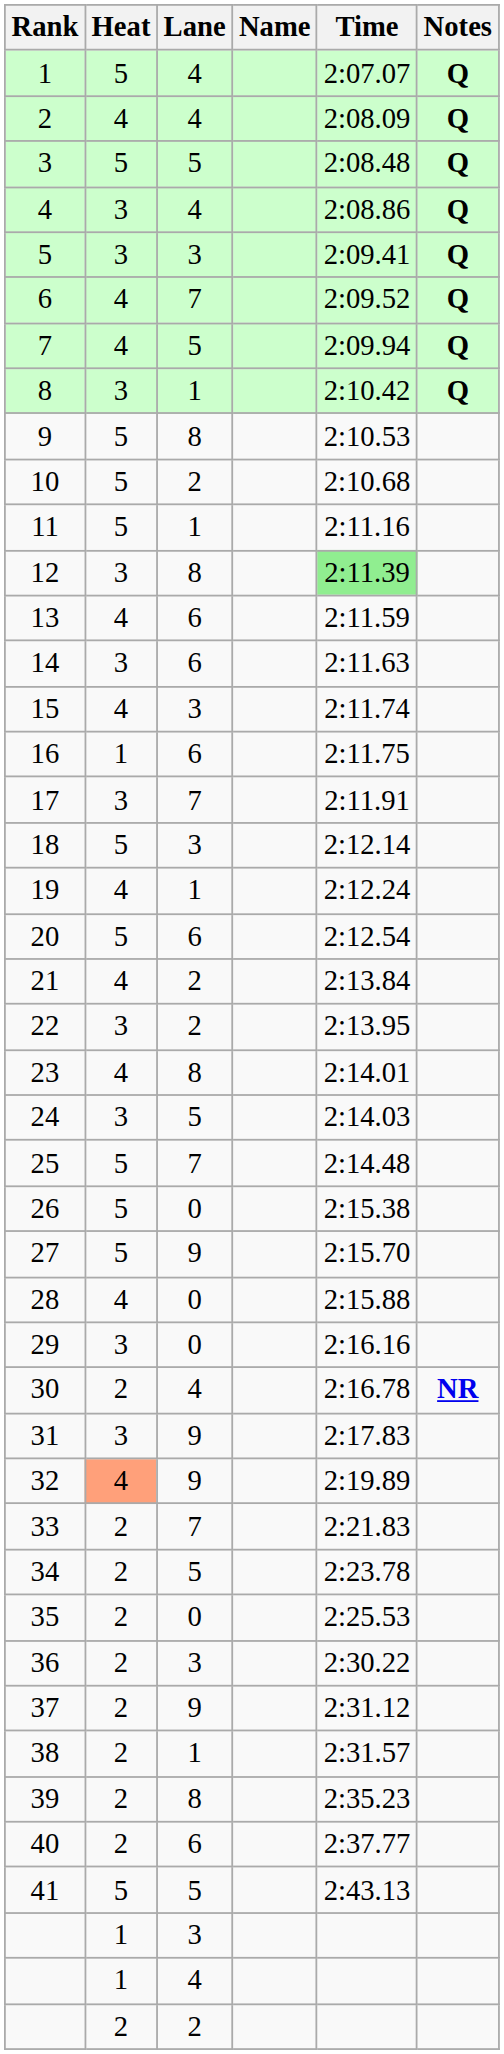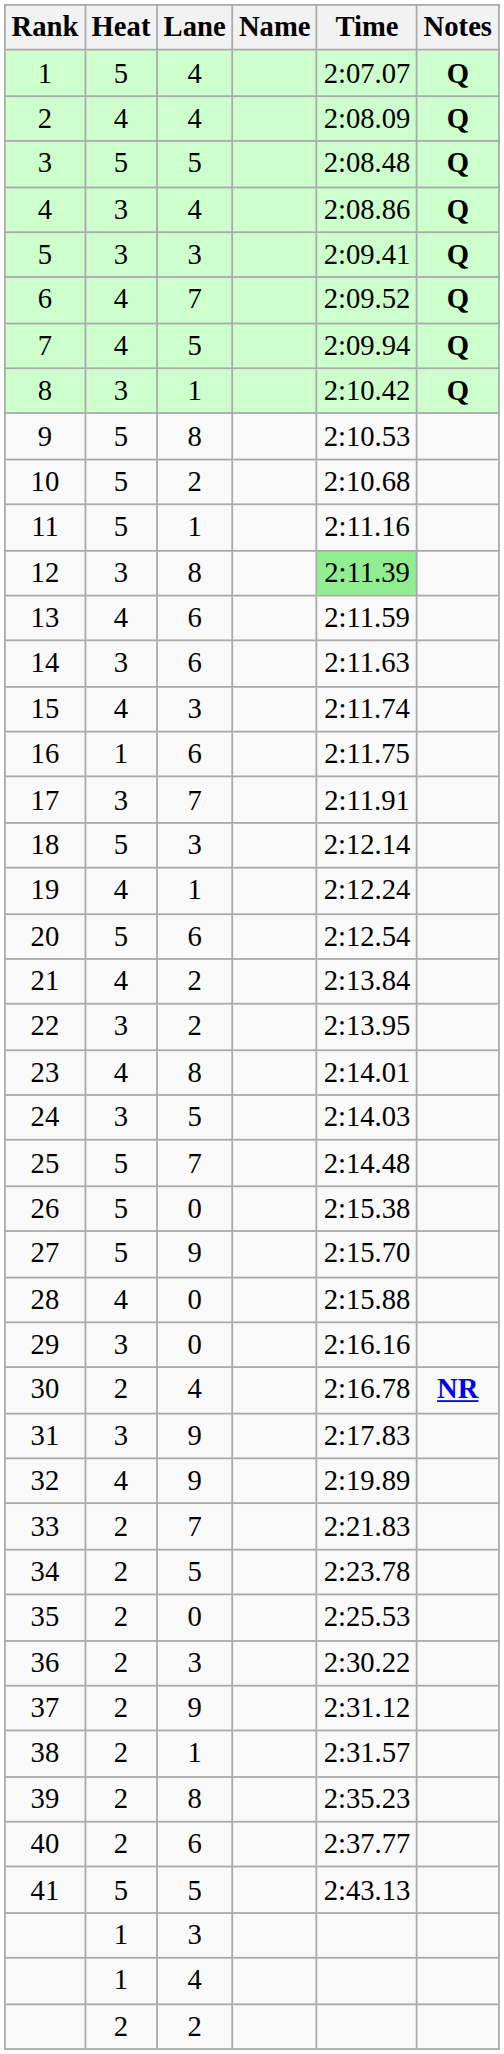(121, 1480) lightsalmon background -> (121, 1480) no background
